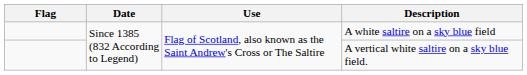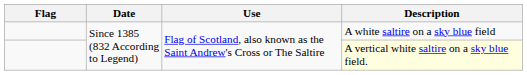(426, 55) no background -> (426, 55) lightyellow background
